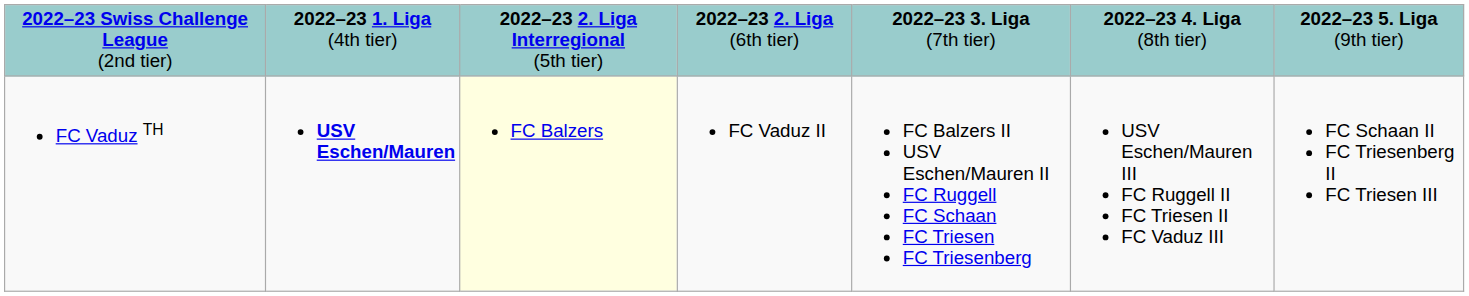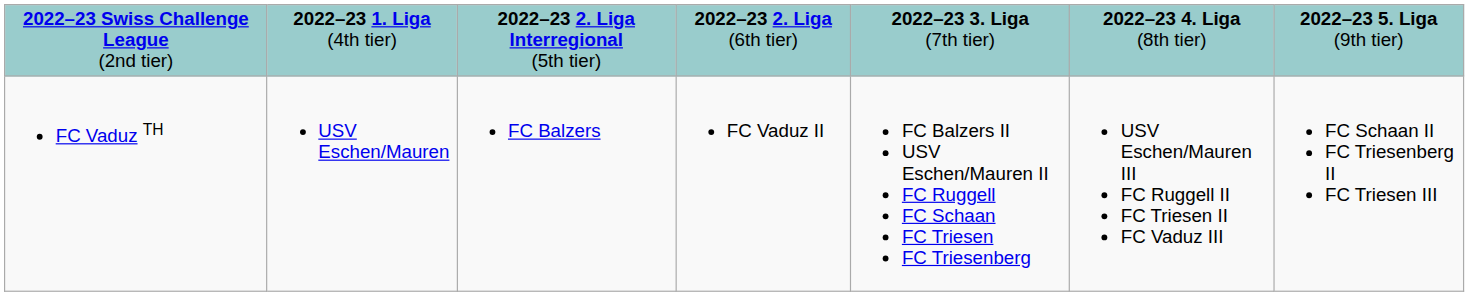(363, 142) bold -> (362, 142) normal
(568, 131) lightyellow background -> (566, 131) no background
